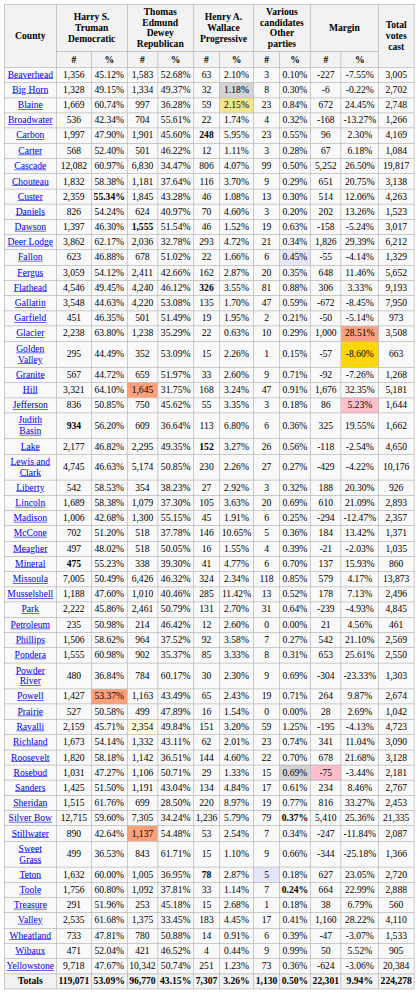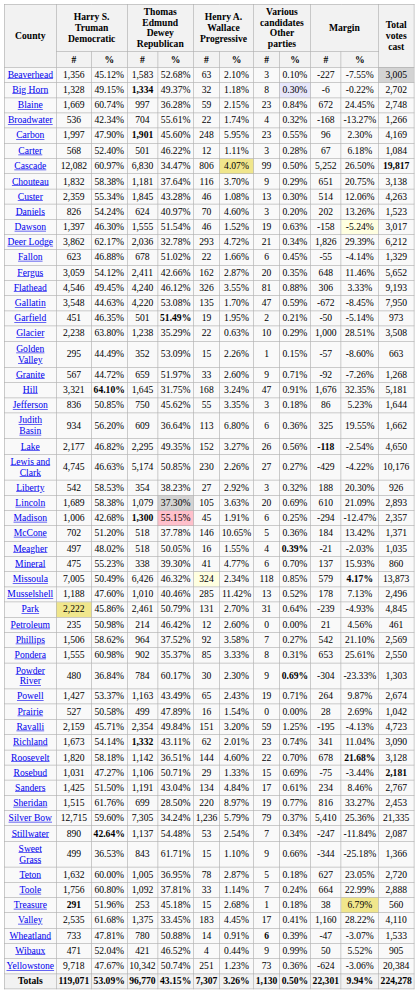(396, 74) no background -> (396, 74) lightgrey background
(142, 90) normal -> (142, 90) bold
(237, 90) lightgrey background -> (237, 90) no background
(295, 90) no background -> (295, 90) lavender background
(237, 105) khaki background -> (237, 105) no background
(142, 135) normal -> (142, 135) bold
(206, 135) bold -> (206, 135) normal
(237, 166) no background -> (237, 166) khaki background
(396, 166) normal -> (396, 166) bold
(109, 196) bold -> (109, 196) normal
(142, 227) bold -> (142, 227) normal
(360, 227) no background -> (360, 227) lightyellow background
(295, 257) lavender background -> (295, 257) no background
(206, 288) bold -> (206, 288) normal
(176, 318) normal -> (176, 318) bold
(360, 333) lightsalmon background -> (360, 333) no background
(360, 354) gold background -> (360, 354) no background
(109, 390) normal -> (109, 390) bold
(142, 390) lightsalmon background -> (142, 390) no background
(360, 405) pink background -> (360, 405) no background
(74, 426) bold -> (74, 426) normal
(206, 446) bold -> (206, 446) normal
(326, 446) normal -> (326, 446) bold
(176, 503) no background -> (176, 503) lightgrey background
(142, 518) normal -> (142, 518) bold
(176, 518) no background -> (176, 518) pink background
(295, 548) normal -> (295, 548) bold
(74, 564) bold -> (74, 564) normal
(206, 579) no background -> (206, 579) lightyellow background
(360, 579) normal -> (360, 579) bold
(74, 609) no background -> (74, 609) khaki background
(295, 676) normal -> (295, 676) bold
(109, 696) lightsalmon background -> (109, 696) no background
(142, 727) lightyellow background -> (142, 727) no background
(142, 742) normal -> (142, 742) bold
(360, 757) normal -> (360, 757) bold
(295, 772) lightgrey background -> (295, 772) no background
(326, 772) pink background -> (326, 772) no background
(396, 772) normal -> (396, 772) bold
(295, 818) bold -> (295, 818) normal
(109, 833) normal -> (109, 833) bold
(142, 833) lightsalmon background -> (142, 833) no background
(206, 874) bold -> (206, 874) normal
(267, 874) lavender background -> (267, 874) no background
(295, 890) bold -> (295, 890) normal
(74, 905) normal -> (74, 905) bold
(360, 905) no background -> (360, 905) khaki background
(267, 935) normal -> (267, 935) bold
